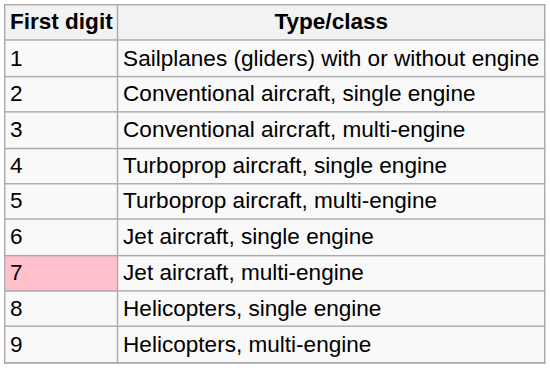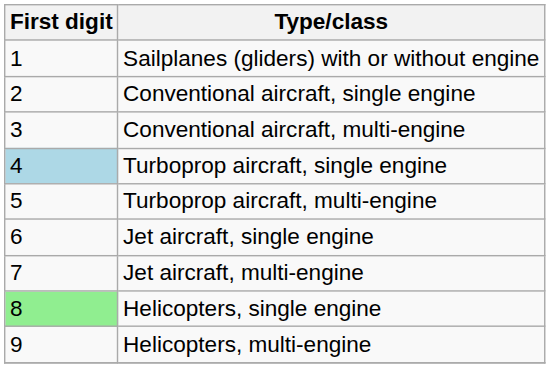(16, 165) no background -> (16, 165) lightblue background
(16, 272) pink background -> (16, 272) no background
(16, 308) no background -> (16, 308) lightgreen background
